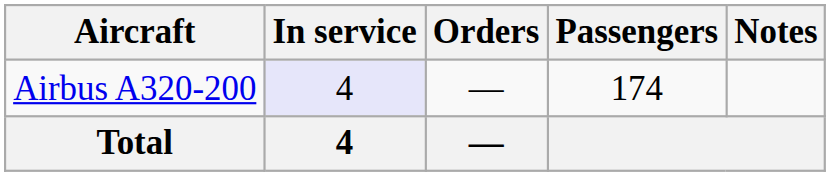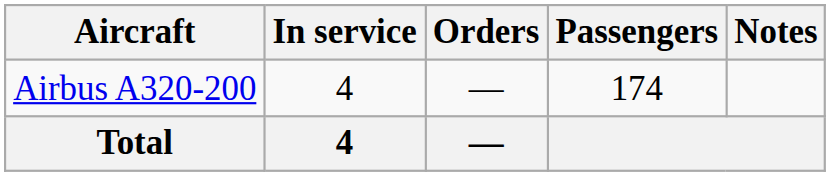(345, 87) lavender background -> (345, 87) no background
